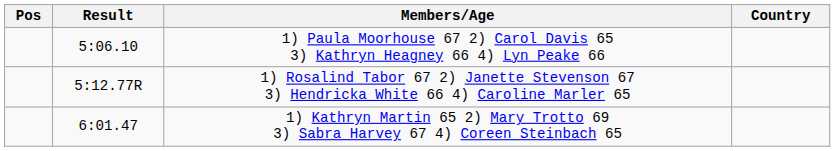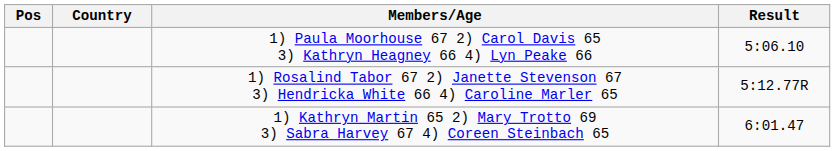columns swapped: (781, 16) <-> (108, 16)
